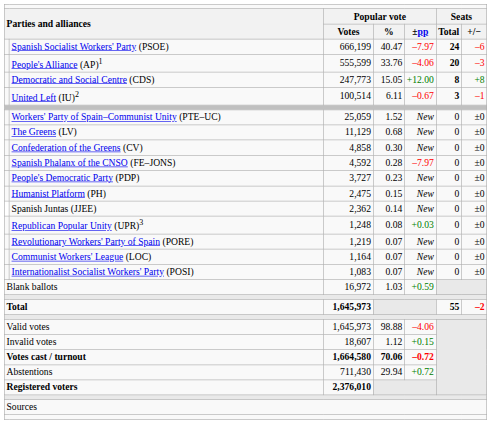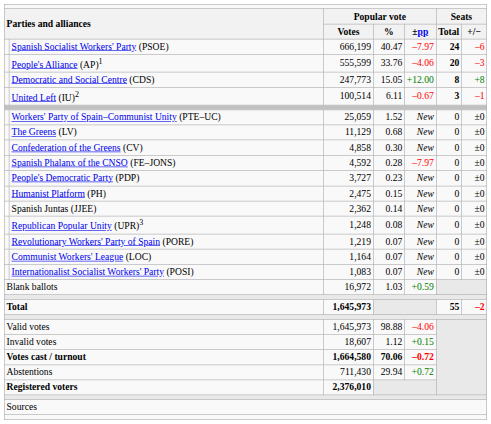(423, 225) +0.03 -> (425, 225) New
